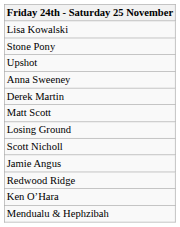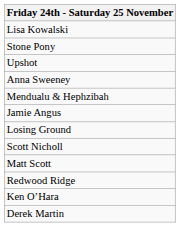(35, 96) Derek Martin -> (58, 96) Mendualu & Hephzibah
(29, 113) Matt Scott -> (34, 113) Jamie Angus
(34, 163) Jamie Angus -> (29, 163) Matt Scott
(58, 213) Mendualu & Hephzibah -> (35, 213) Derek Martin
